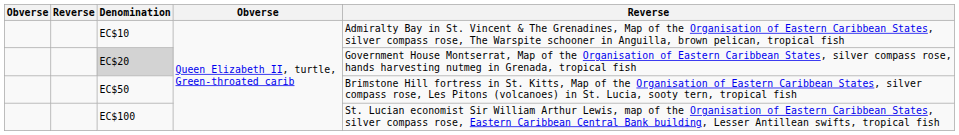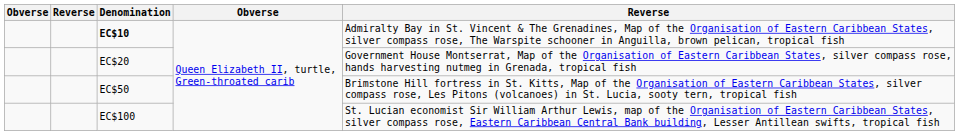(114, 34) normal -> (114, 34) bold
(114, 62) lightgrey background -> (114, 62) no background
